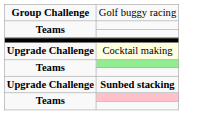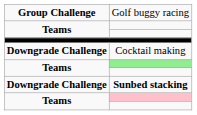(50, 51) Upgrade Challenge -> (57, 51) Downgrade Challenge
(137, 51) lightyellow background -> (150, 51) no background
(50, 84) Upgrade Challenge -> (57, 84) Downgrade Challenge
